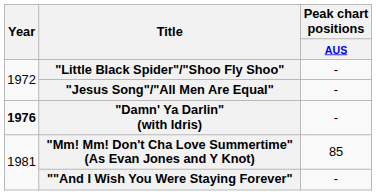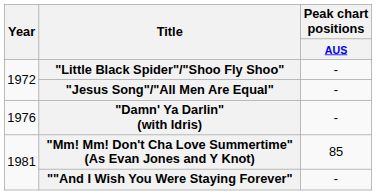(22, 117) bold -> (22, 117) normal
